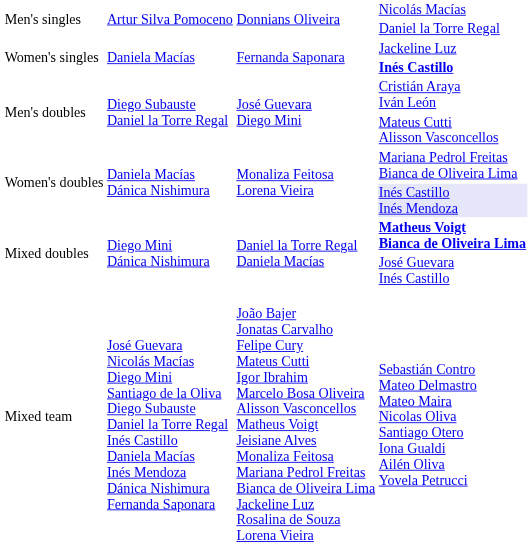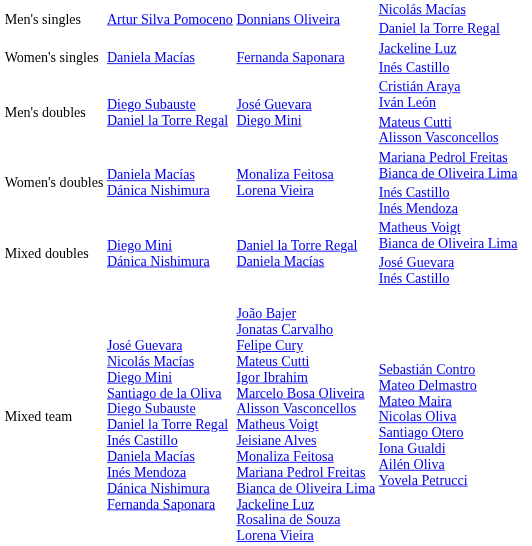(416, 67) bold -> (414, 67) normal
(418, 200) lavender background -> (418, 200) no background
(452, 235) bold -> (448, 235) normal
